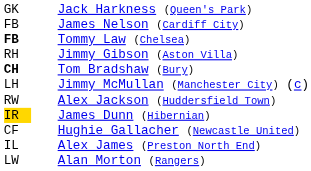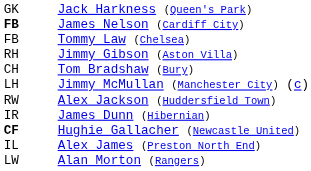(11, 25) normal -> (11, 25) bold
(11, 40) bold -> (11, 40) normal
(11, 70) bold -> (11, 70) normal
(11, 115) gold background -> (11, 115) no background
(11, 131) normal -> (11, 131) bold
